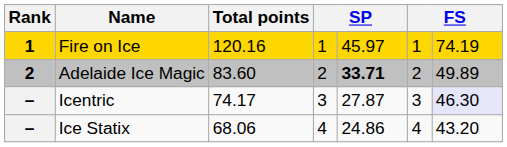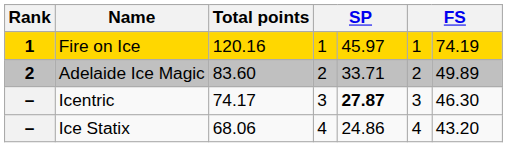(363, 73) bold -> (363, 73) normal
(363, 100) normal -> (363, 100) bold
(457, 100) lavender background -> (457, 100) no background
